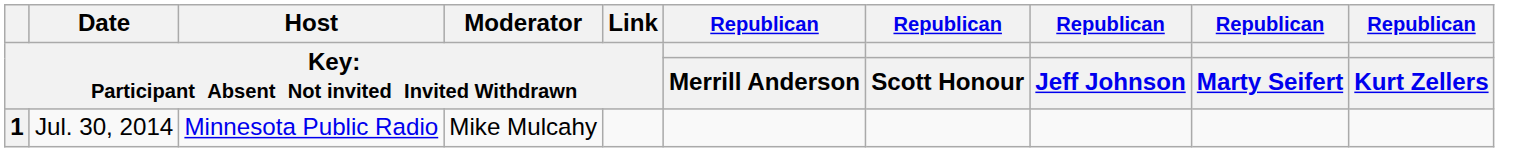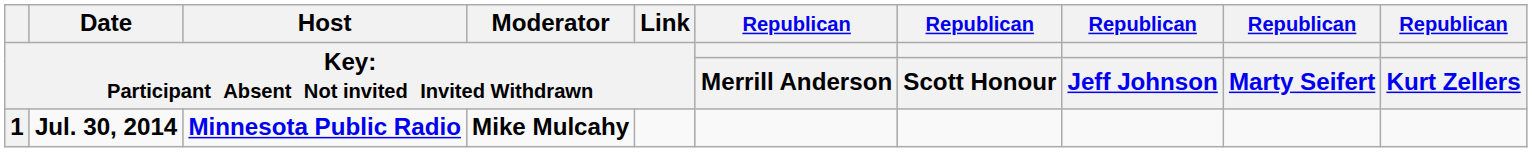(104, 127) normal -> (106, 127) bold
(311, 127) normal -> (325, 127) bold
(523, 127) normal -> (551, 127) bold
